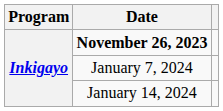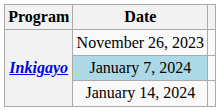(142, 42) bold -> (140, 42) normal
(142, 67) no background -> (140, 67) lightblue background
